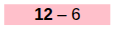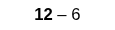(57, 14) pink background -> (57, 14) no background
